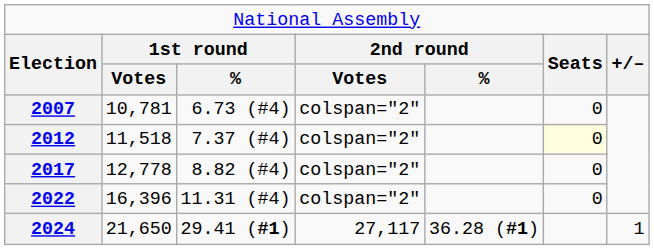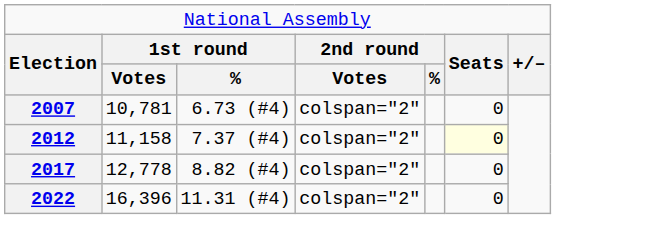(139, 139) 11,518 -> (139, 139) 11,158
- row: (53, 229)
